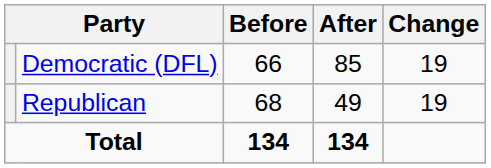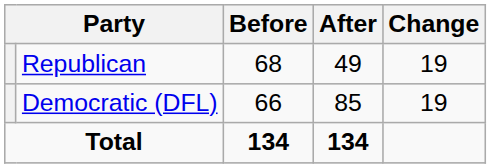rows swapped: (120, 63) <-> (84, 102)
